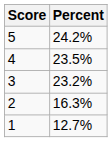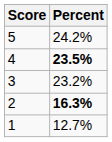(72, 59) normal -> (72, 59) bold
(72, 103) normal -> (72, 103) bold
